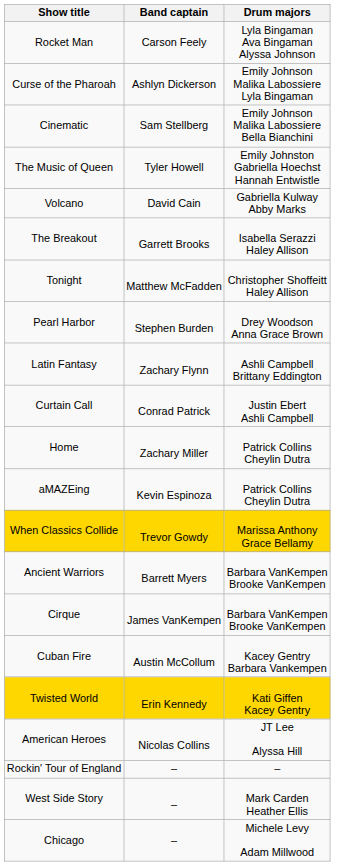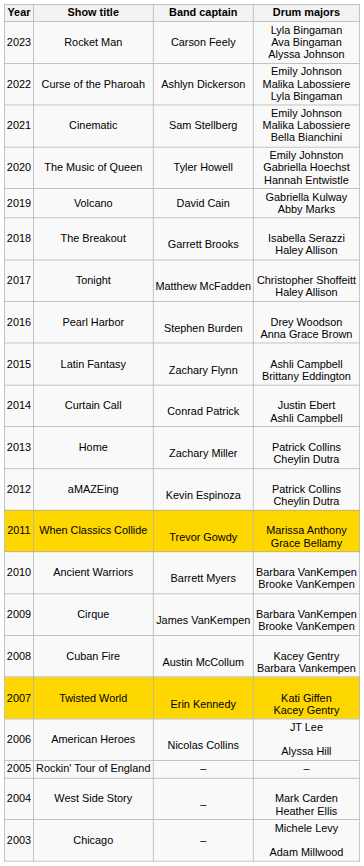+ column: (19, 13)
